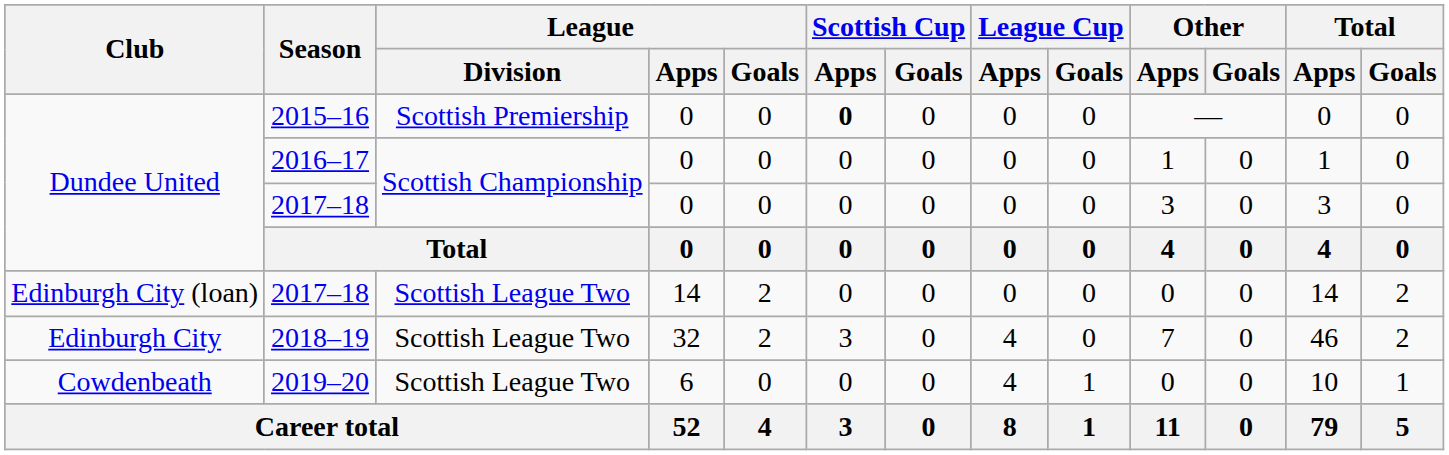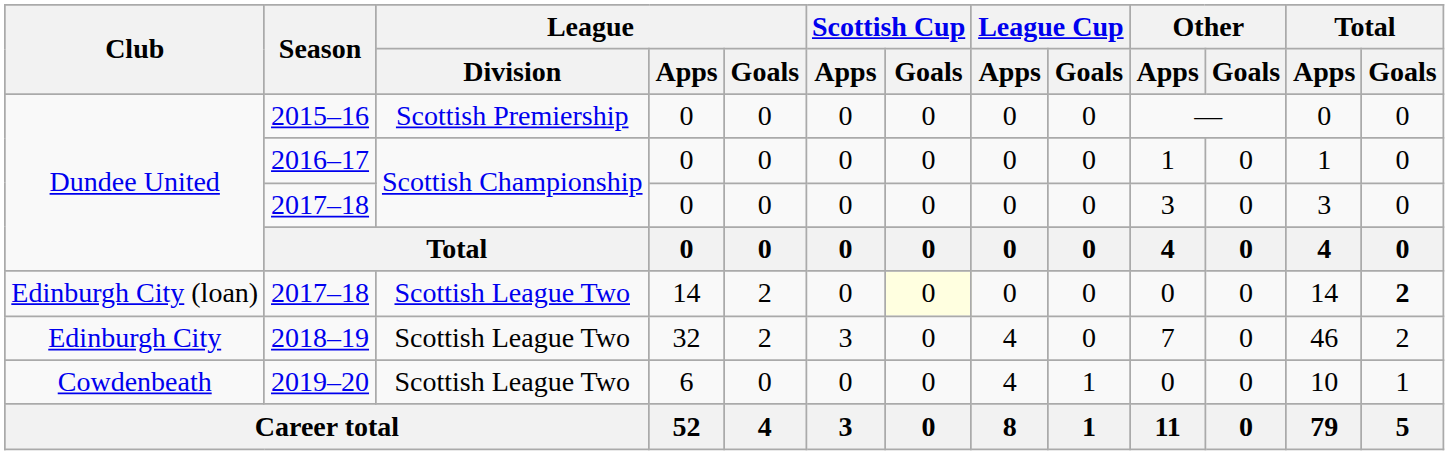(845, 115) bold -> (845, 115) normal
(928, 293) no background -> (928, 293) lightyellow background
(1402, 293) normal -> (1402, 293) bold
